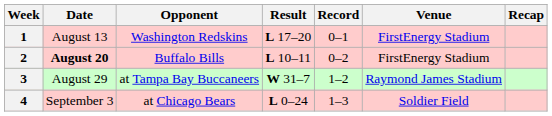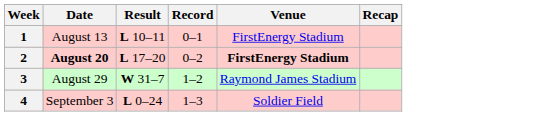- column: (189, 15)
(288, 36) L 17–20 -> (143, 36) L 10–11
(288, 57) L 10–11 -> (143, 57) L 17–20
(434, 57) normal -> (288, 57) bold
